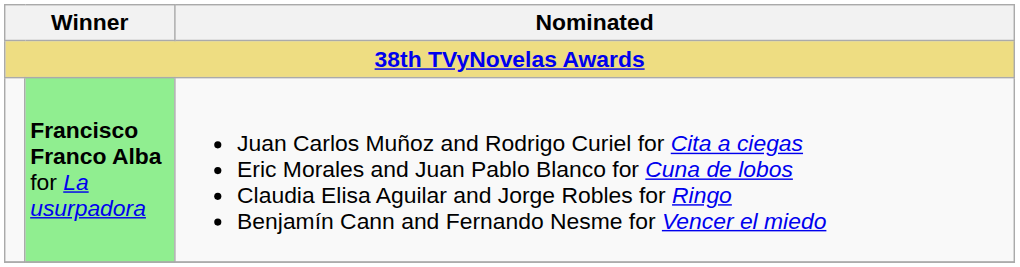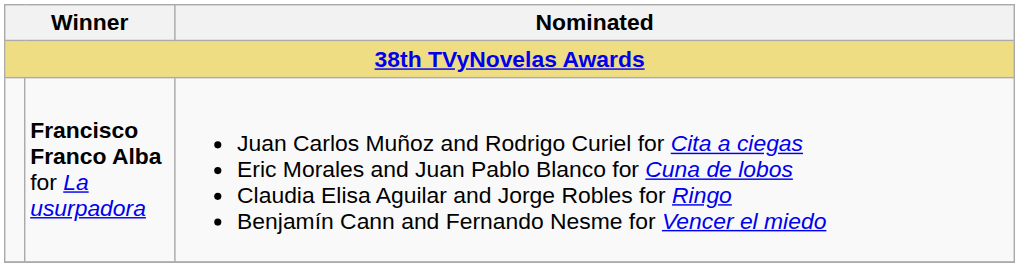(96, 169) lightgreen background -> (96, 169) no background
